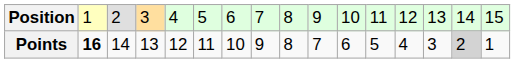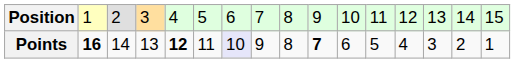(178, 44) normal -> (178, 44) bold
(235, 44) no background -> (235, 44) lavender background
(317, 44) normal -> (317, 44) bold
(461, 44) lightgrey background -> (461, 44) no background
